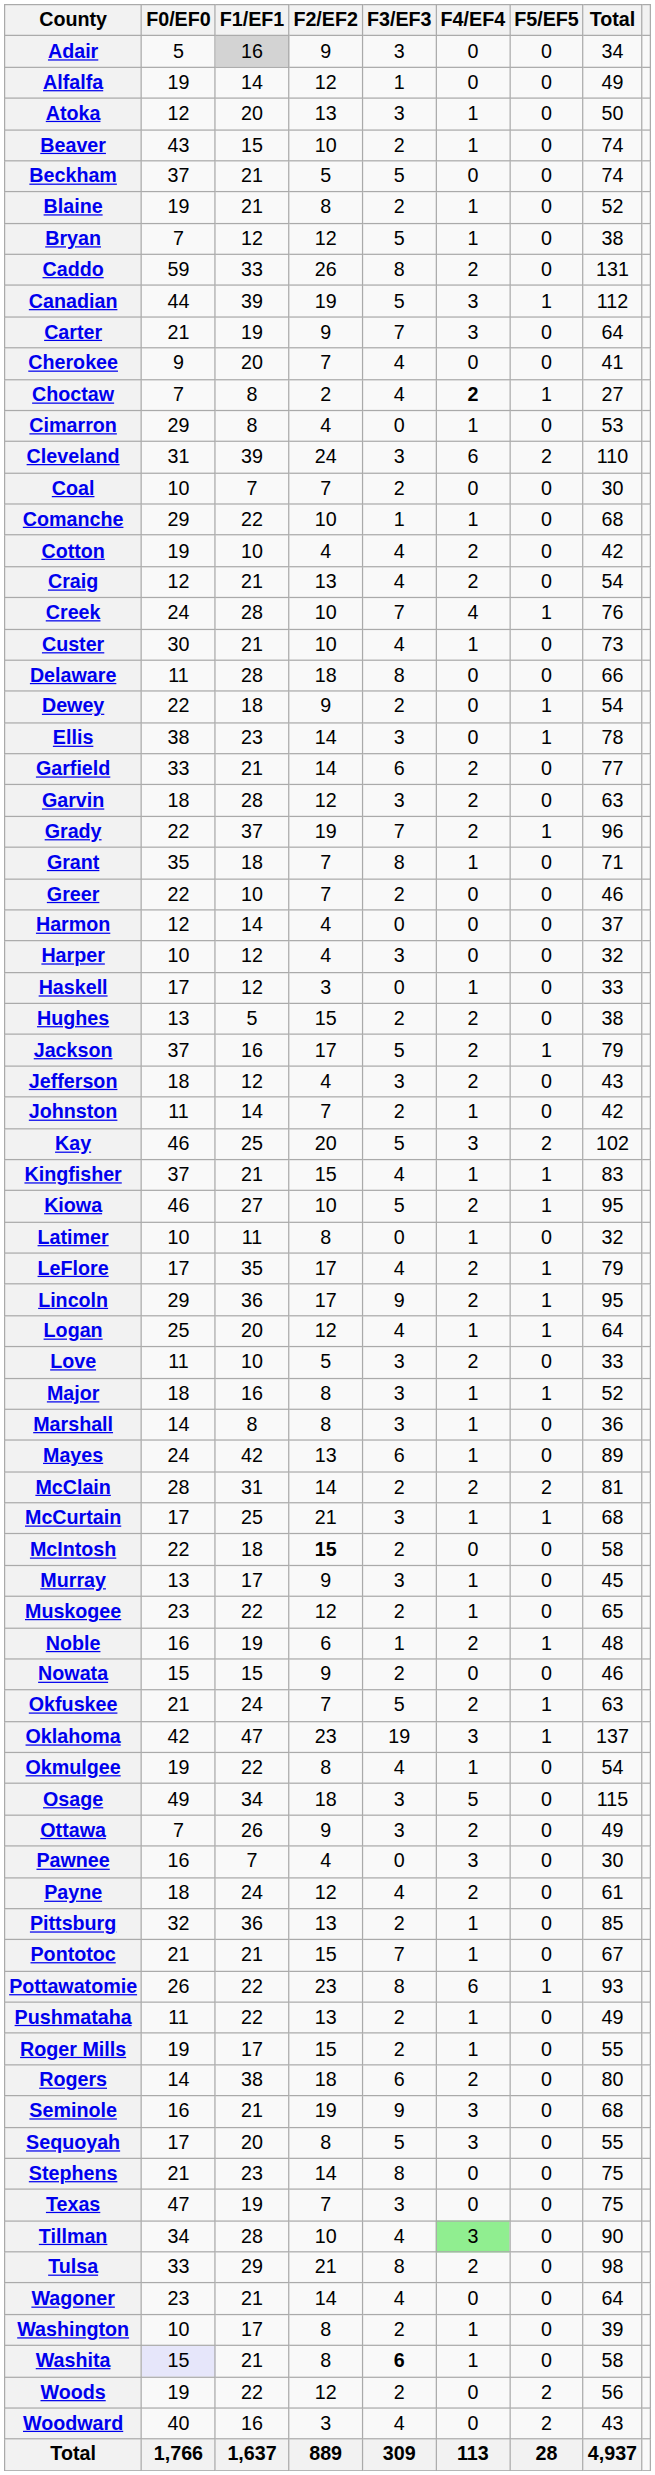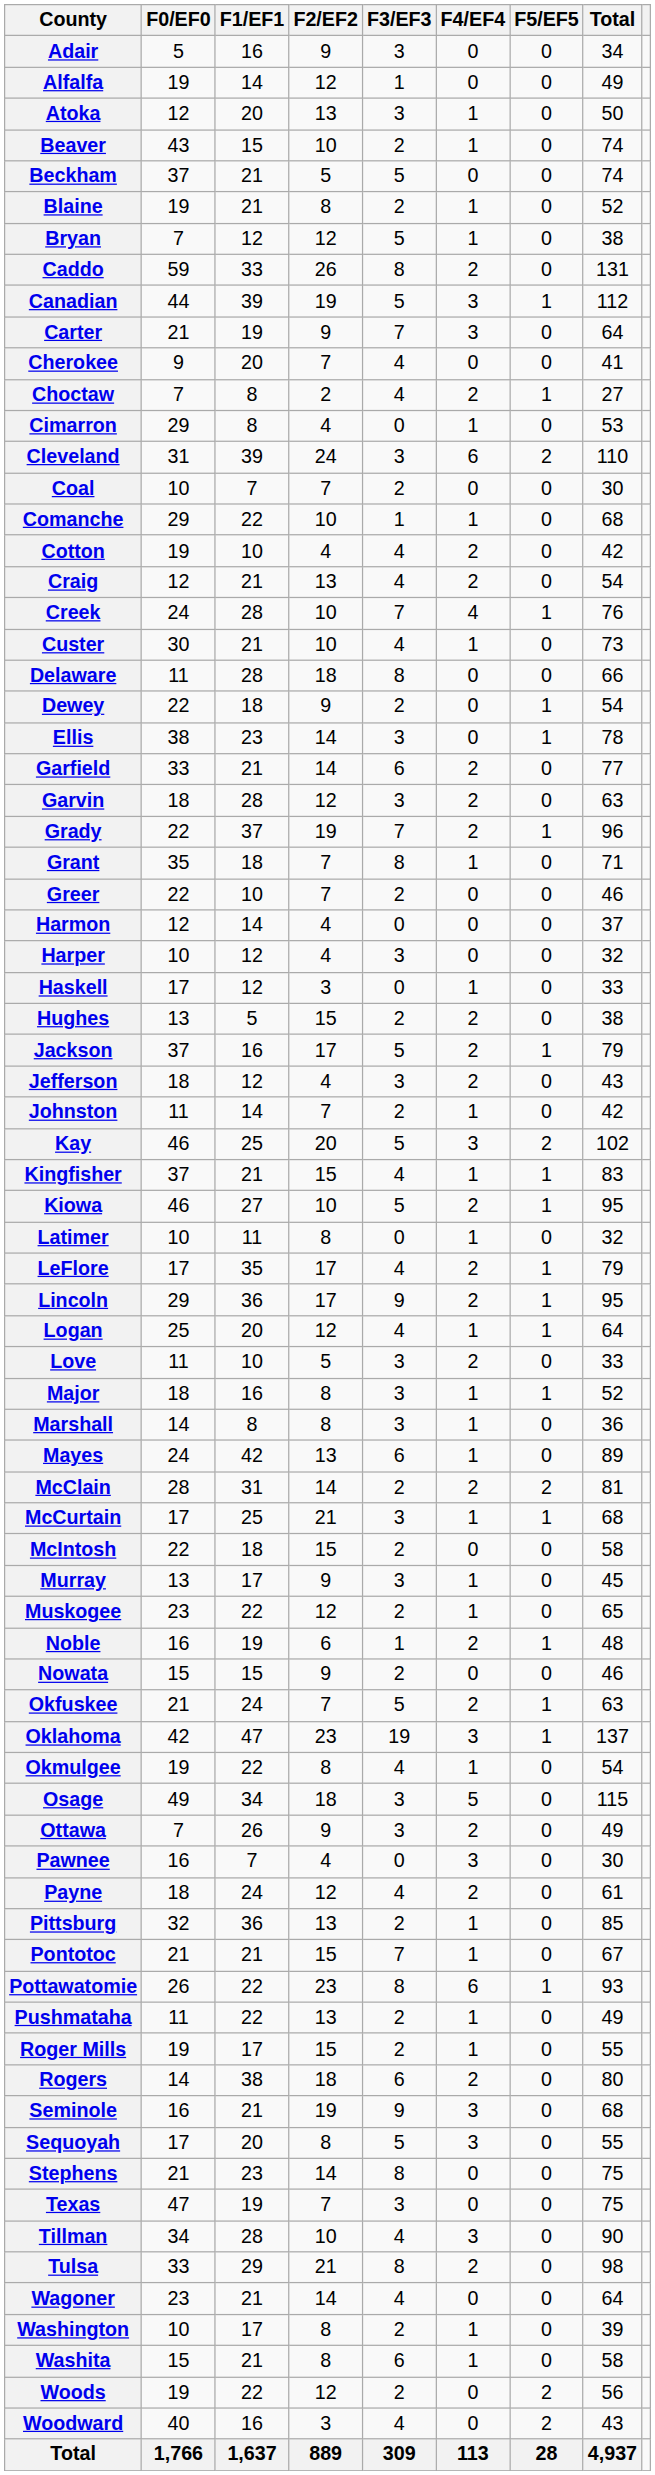(252, 51) lightgrey background -> (252, 51) no background
(473, 394) bold -> (473, 394) normal
(326, 1549) bold -> (326, 1549) normal
(473, 2236) lightgreen background -> (473, 2236) no background
(178, 2360) lavender background -> (178, 2360) no background
(399, 2360) bold -> (399, 2360) normal
